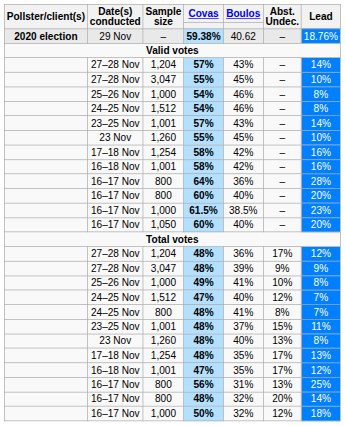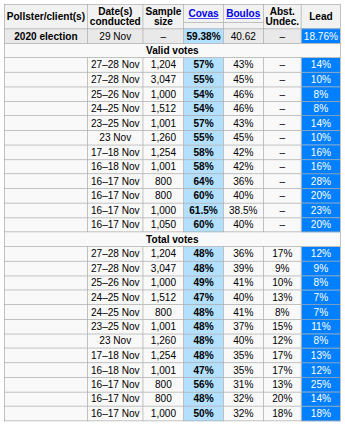(282, 298) 12% -> (282, 298) 13%
(282, 341) 13% -> (282, 341) 12%
(282, 414) 12% -> (282, 414) 18%
